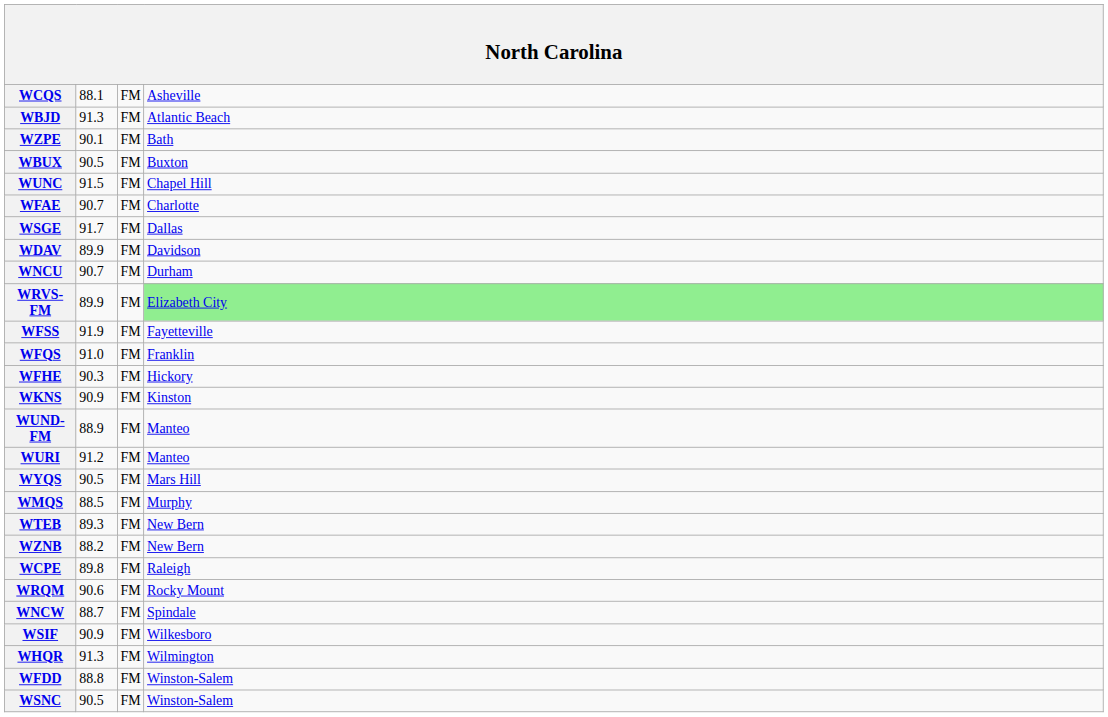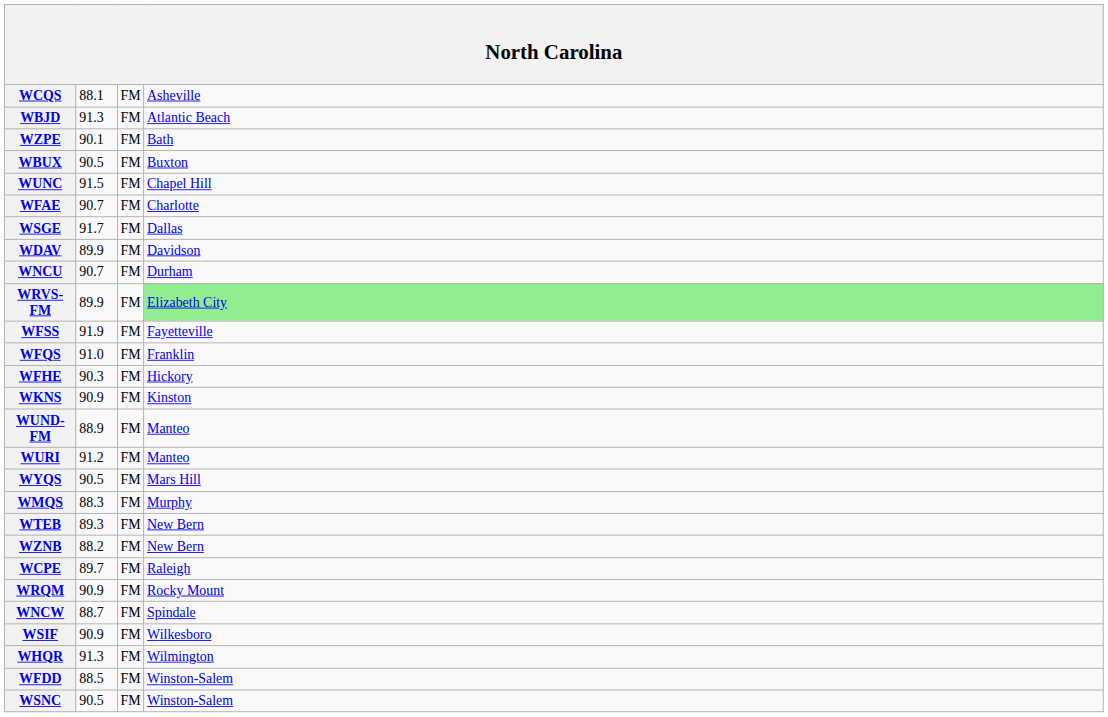(91, 502) 88.5 -> (91, 502) 88.3
(91, 568) 89.8 -> (91, 568) 89.7
(91, 590) 90.6 -> (91, 590) 90.9
(91, 678) 88.8 -> (91, 678) 88.5
